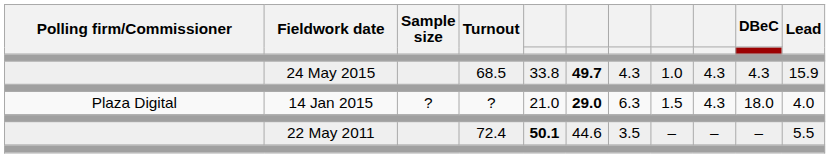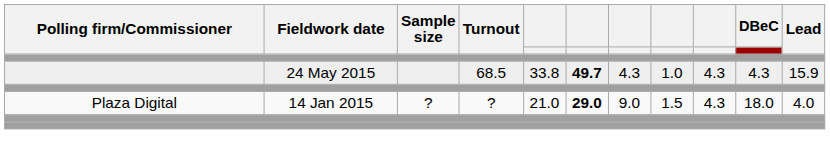(629, 103) 6.3 -> (629, 103) 9.0
- row: (331, 133)
